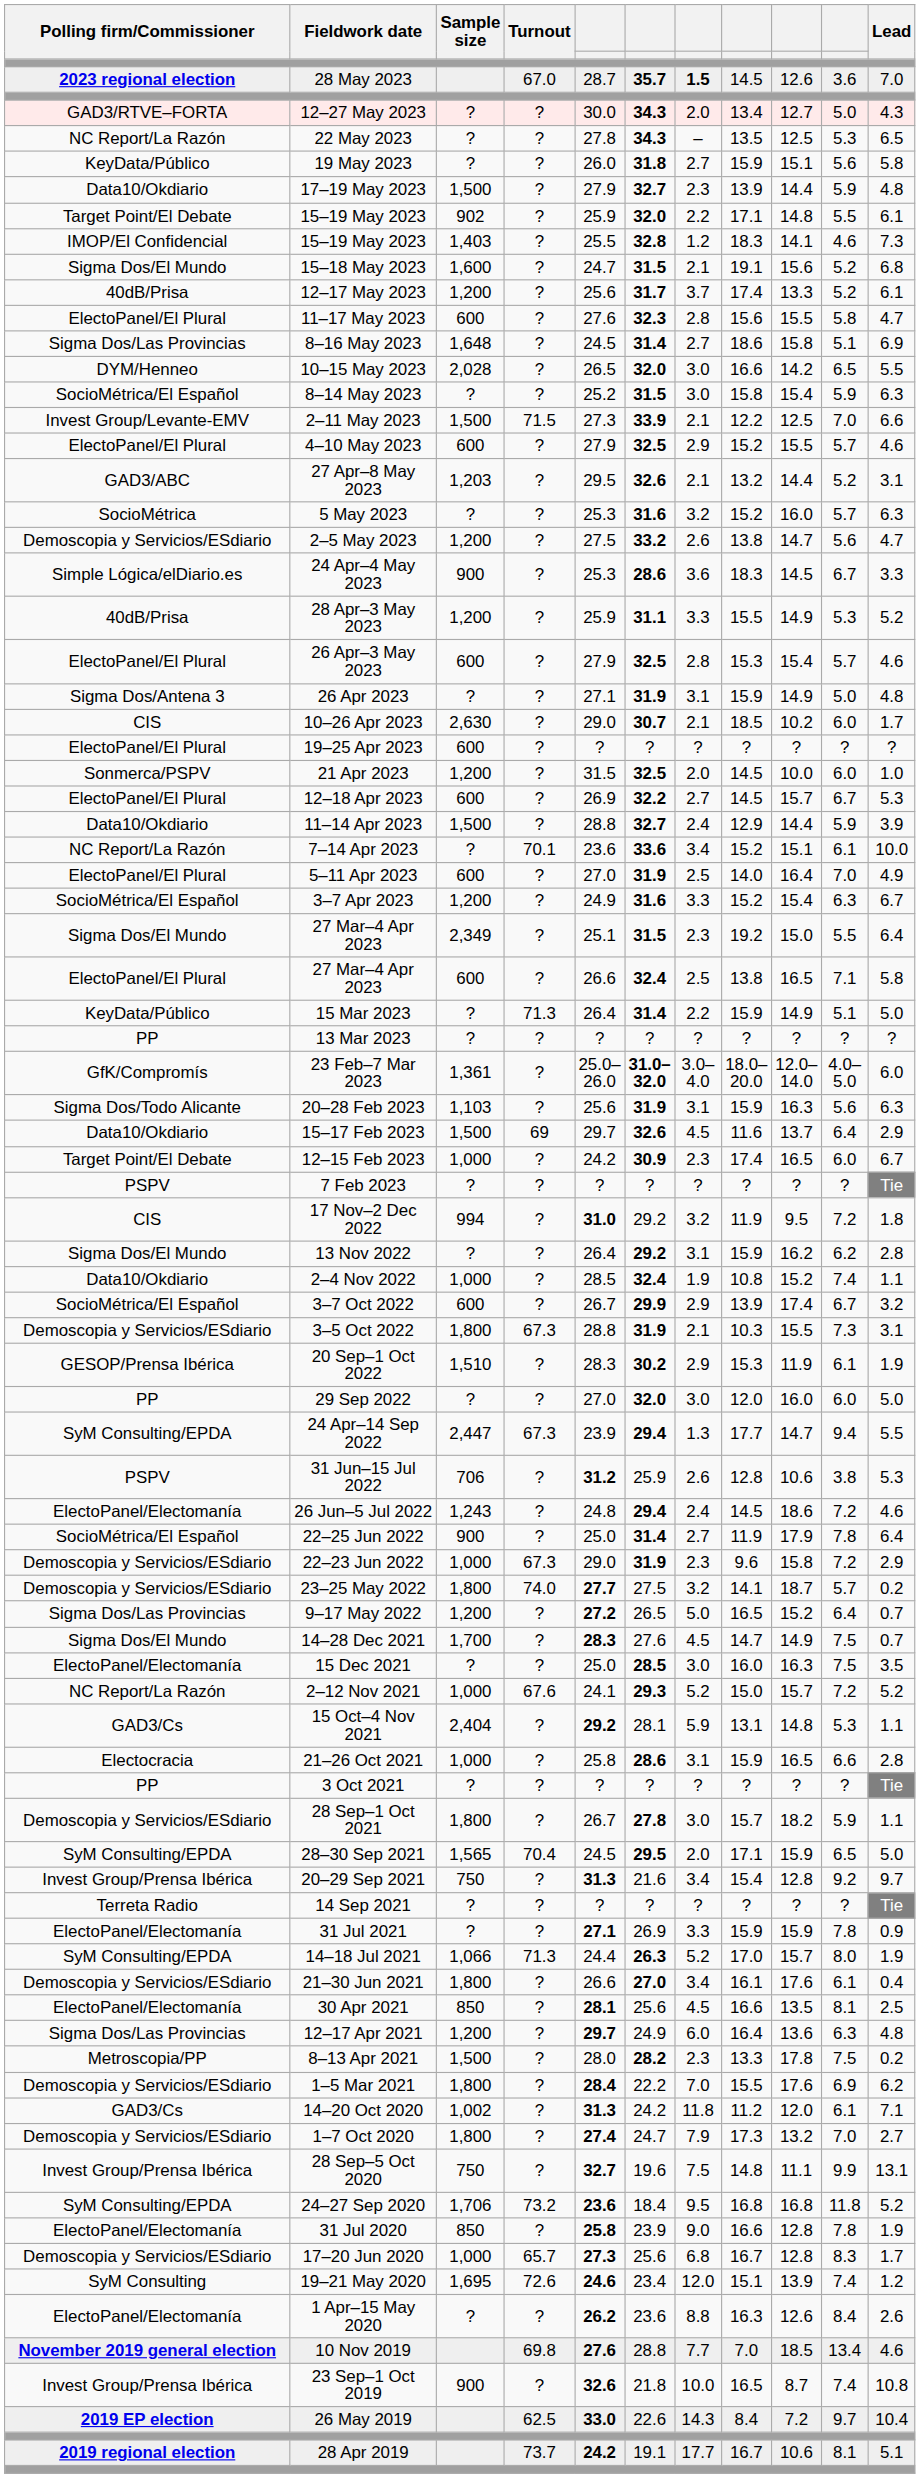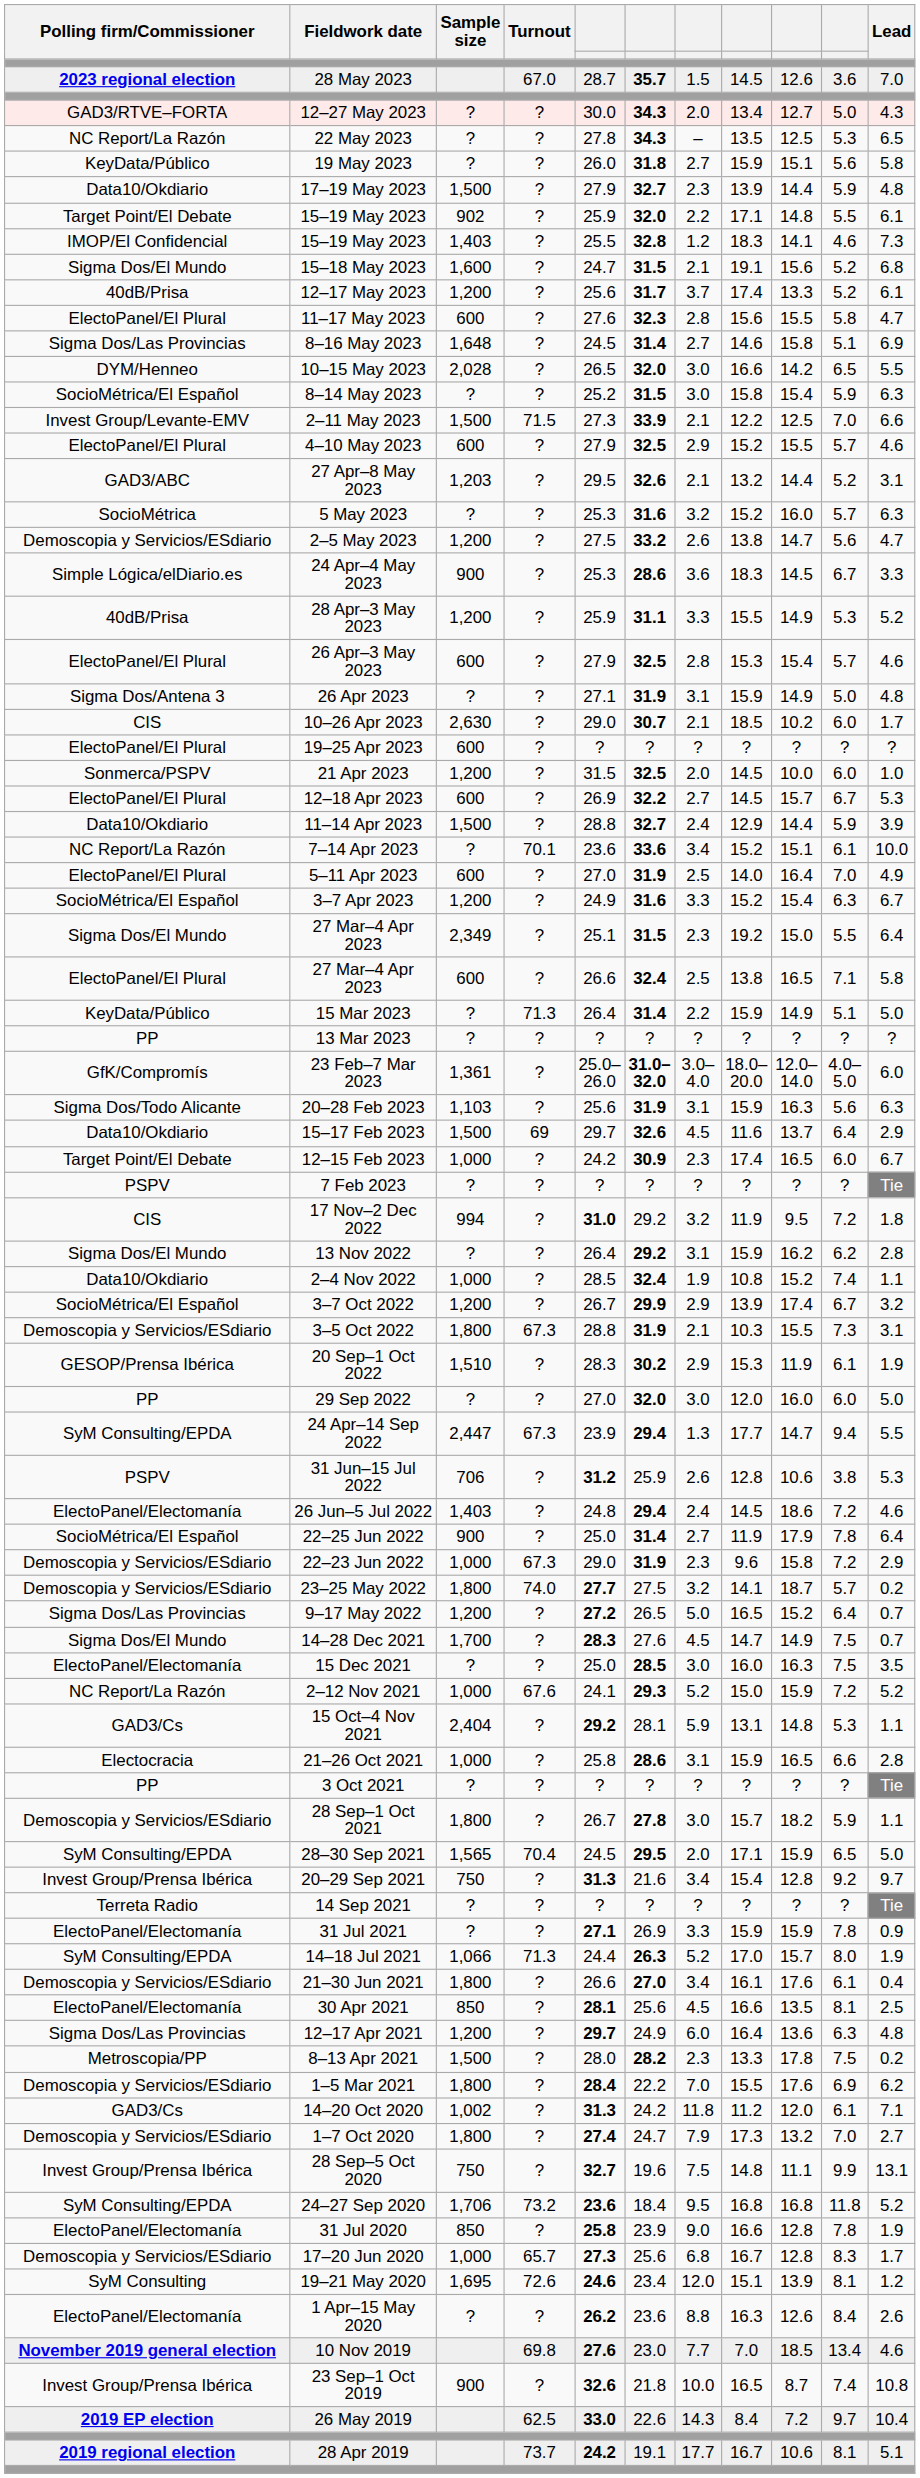(698, 79) bold -> (698, 79) normal
(746, 343) 18.6 -> (746, 343) 14.6
(470, 1304) 600 -> (470, 1304) 1,200
(470, 1511) 1,243 -> (470, 1511) 1,403
(796, 1690) 15.7 -> (796, 1690) 15.9
(845, 2281) 7.4 -> (845, 2281) 8.1
(650, 2350) 28.8 -> (650, 2350) 23.0
